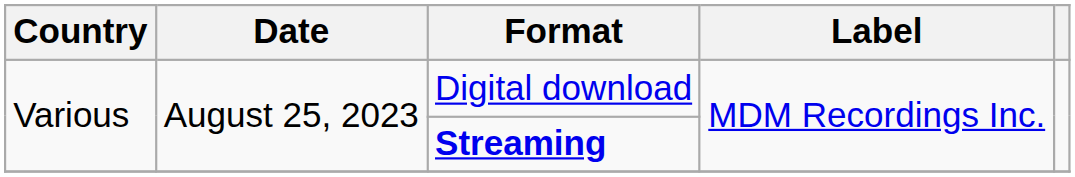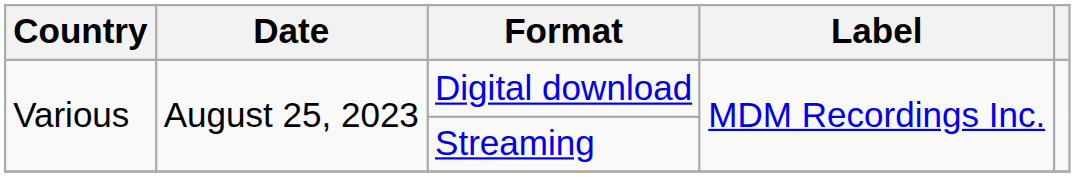(521, 143) bold -> (515, 143) normal
